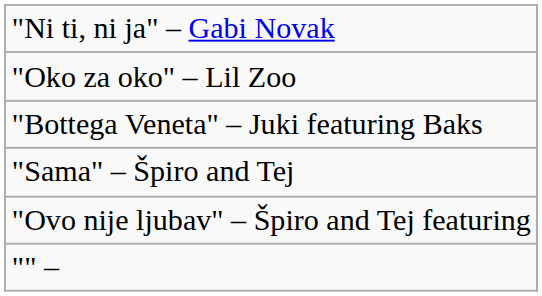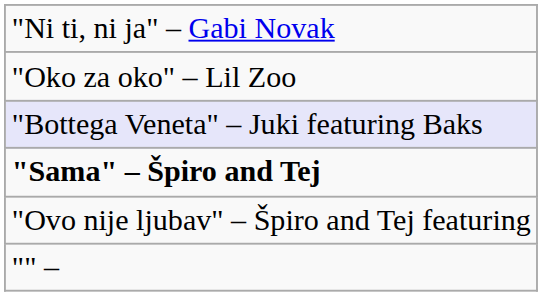(247, 123) no background -> (247, 123) lavender background
(153, 171) normal -> (166, 171) bold
